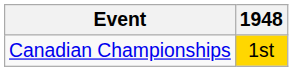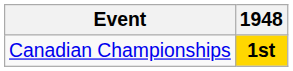(261, 50) normal -> (261, 50) bold
